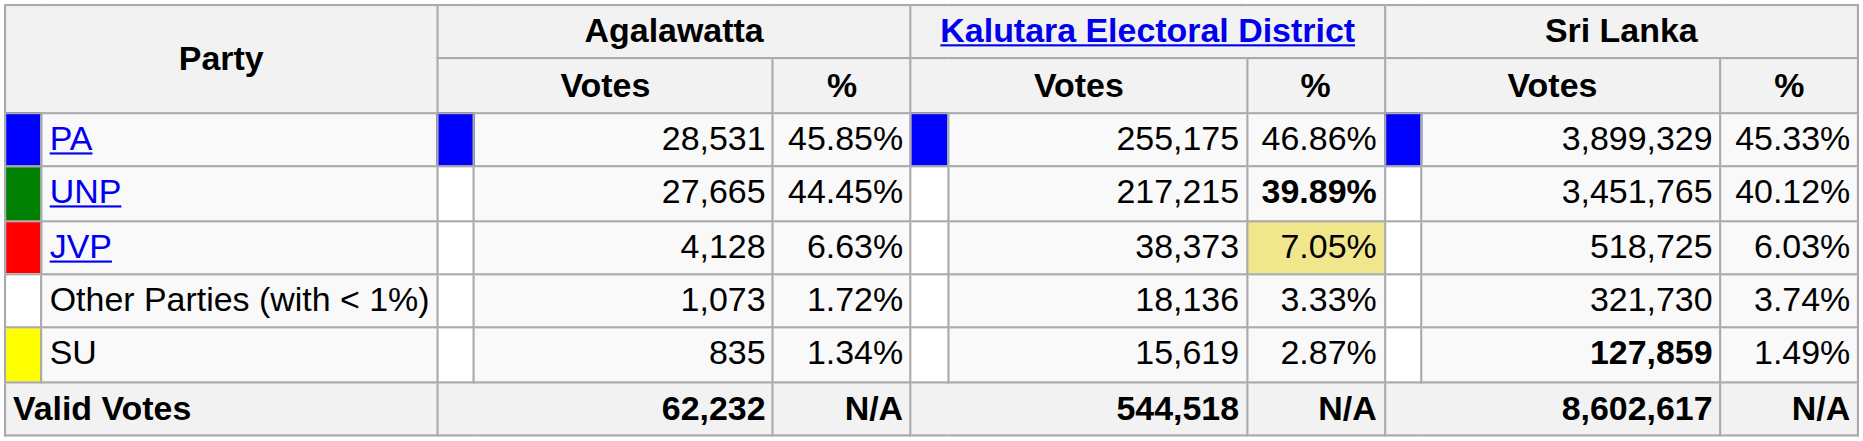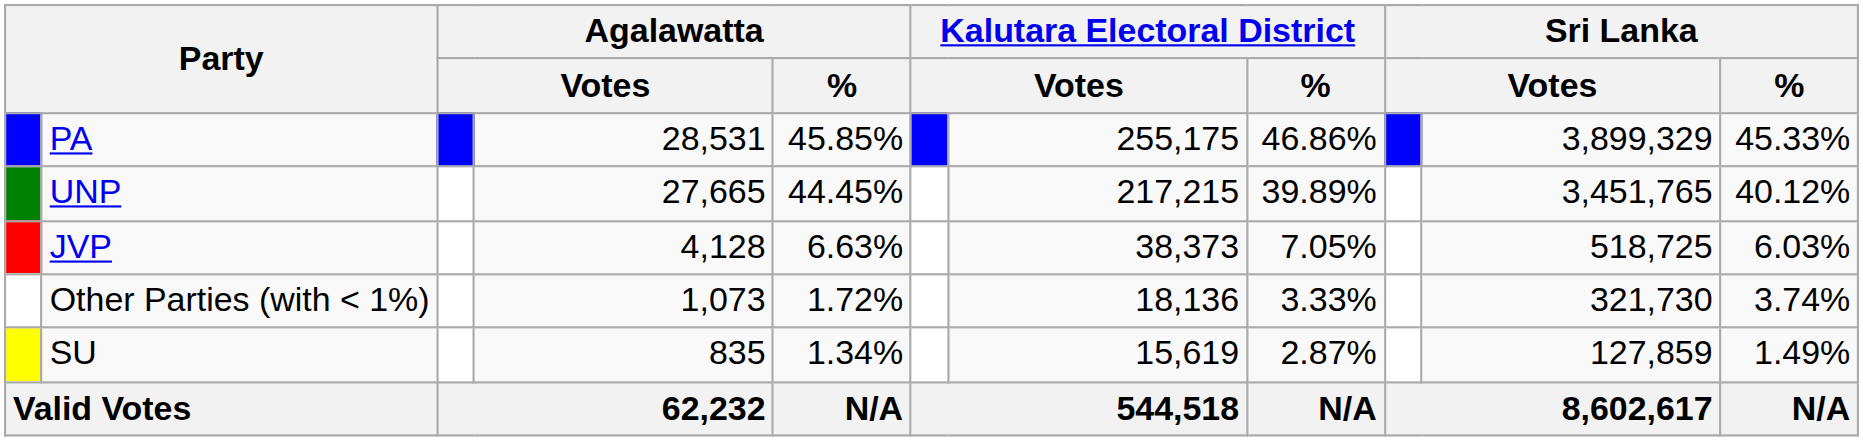(1319, 192) bold -> (1319, 192) normal
(1329, 246) khaki background -> (1329, 246) no background
(1651, 354) bold -> (1651, 354) normal
